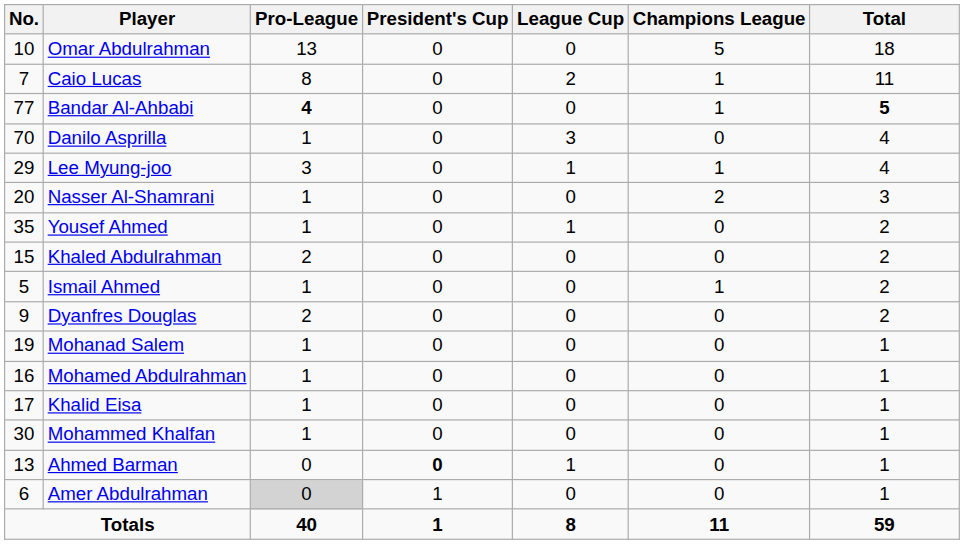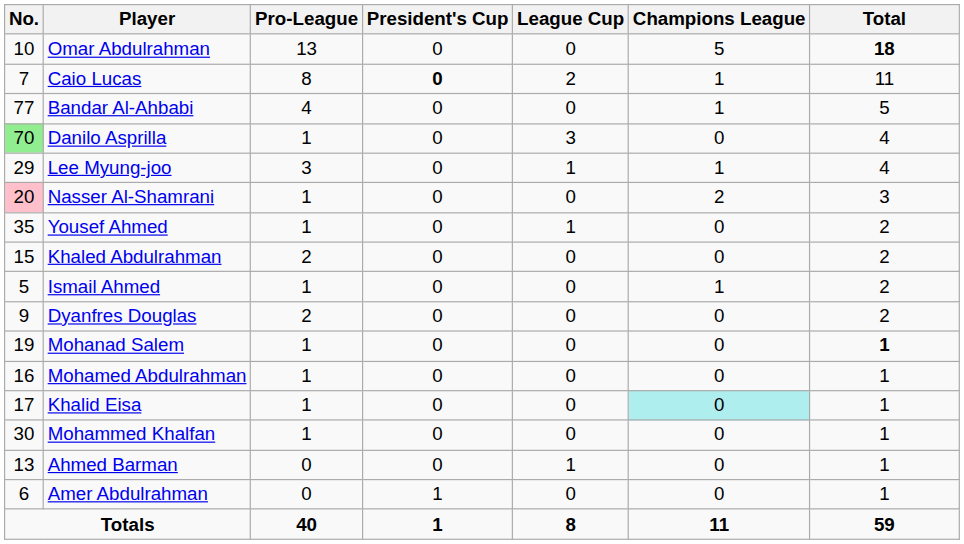(884, 49) normal -> (884, 49) bold
(438, 78) normal -> (438, 78) bold
(307, 108) bold -> (307, 108) normal
(884, 108) bold -> (884, 108) normal
(24, 138) no background -> (24, 138) lightgreen background
(24, 197) no background -> (24, 197) pink background
(884, 345) normal -> (884, 345) bold
(719, 405) no background -> (719, 405) paleturquoise background
(438, 464) bold -> (438, 464) normal
(307, 494) lightgrey background -> (307, 494) no background
